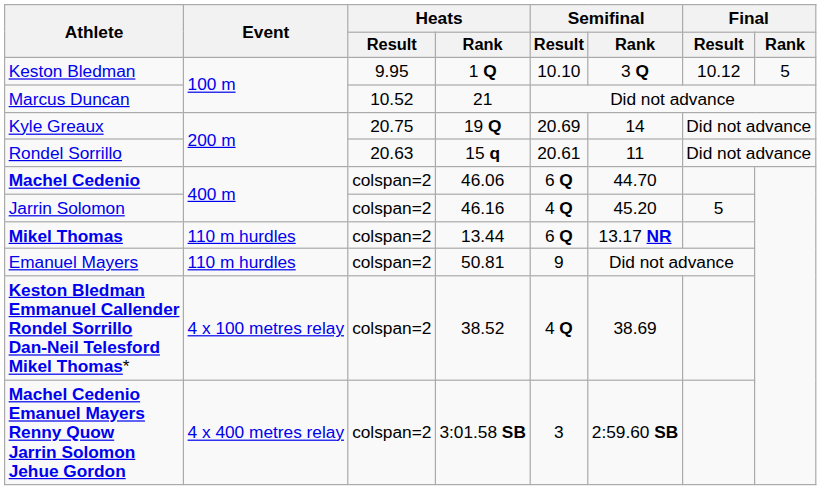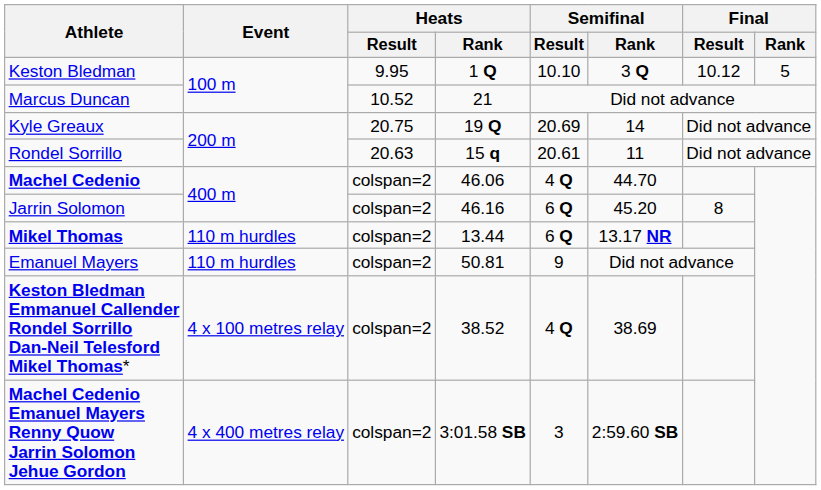(559, 181) 6 Q -> (559, 181) 4 Q
(559, 208) 4 Q -> (559, 208) 6 Q
(719, 208) 5 -> (719, 208) 8
